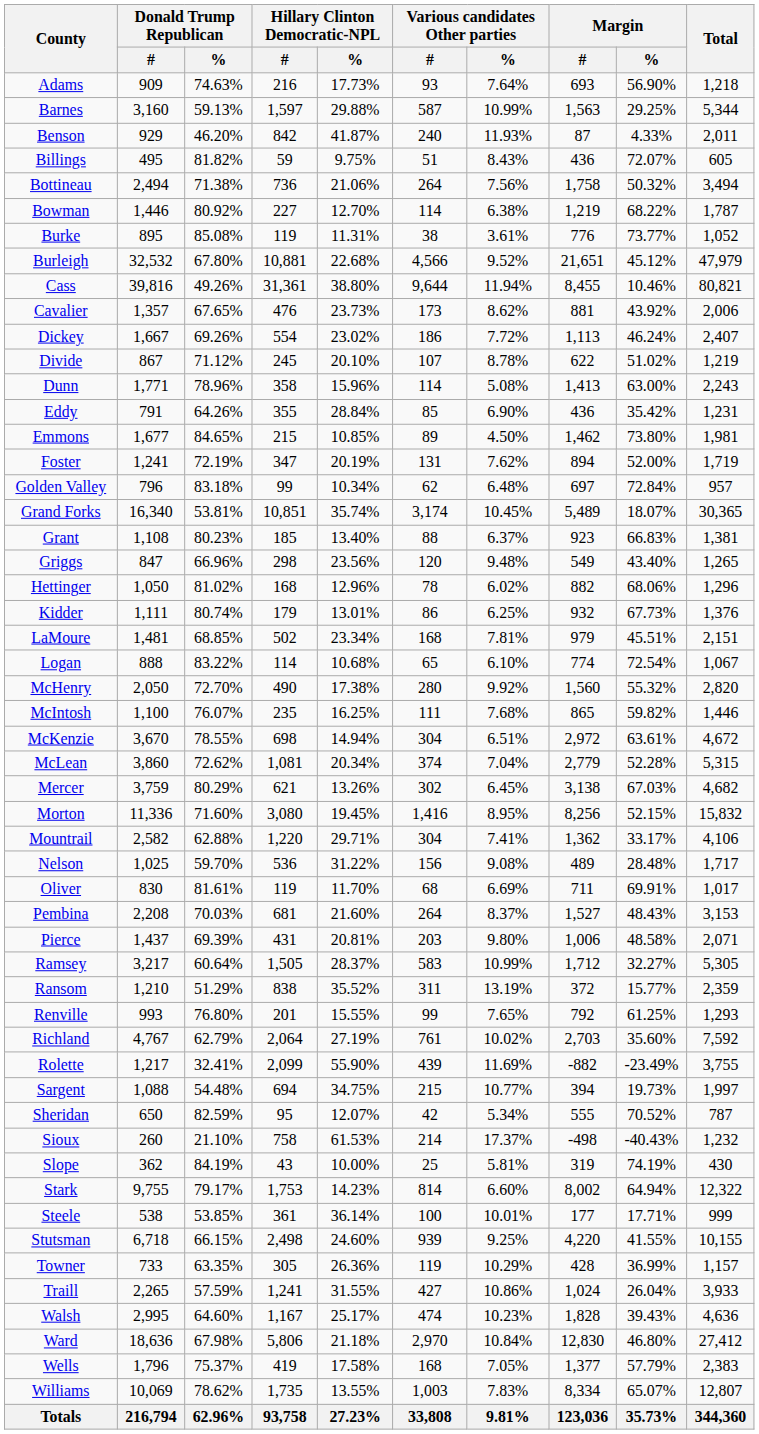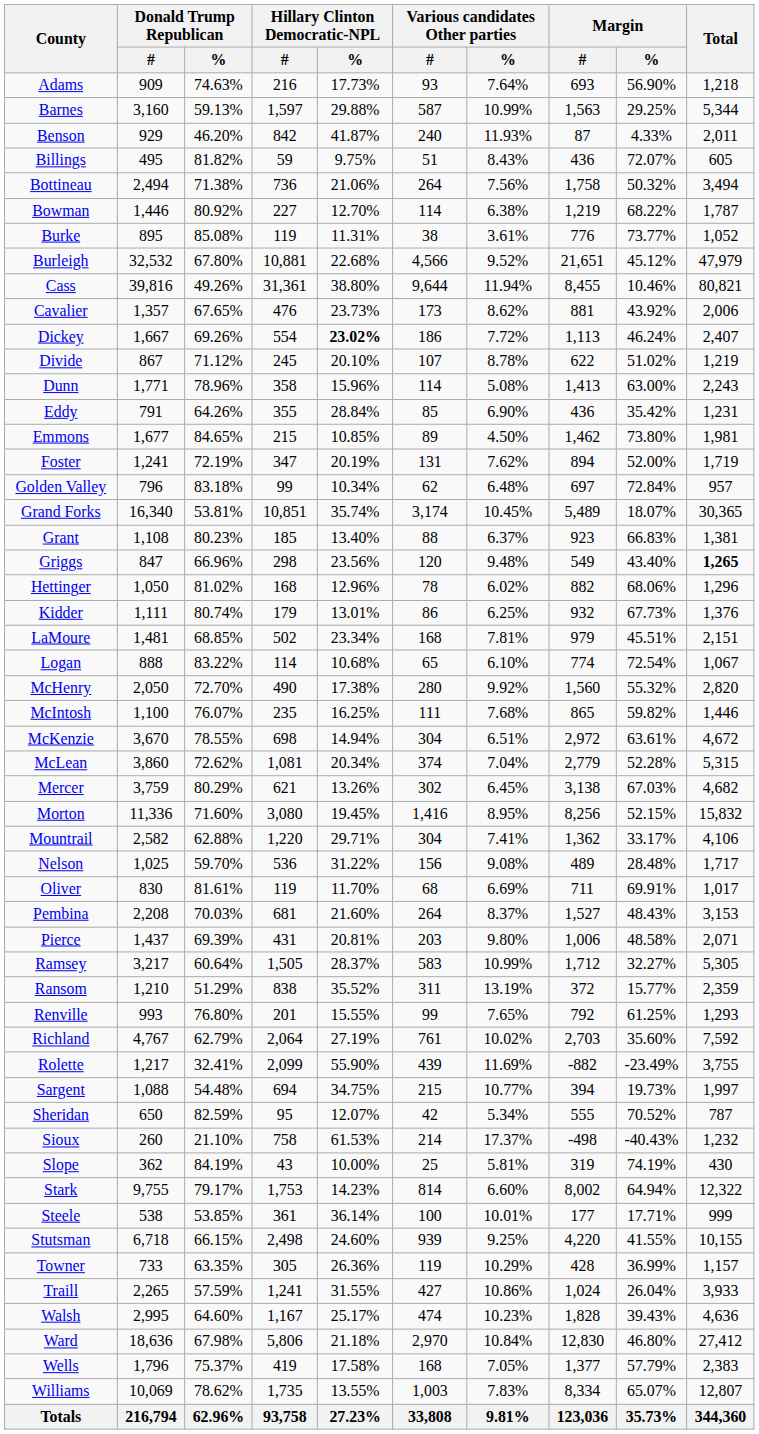(355, 336) normal -> (355, 336) bold
(721, 562) normal -> (721, 562) bold
